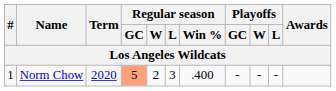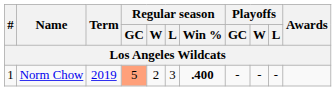(104, 75) 2020 -> (104, 75) 2019
(202, 75) normal -> (202, 75) bold
